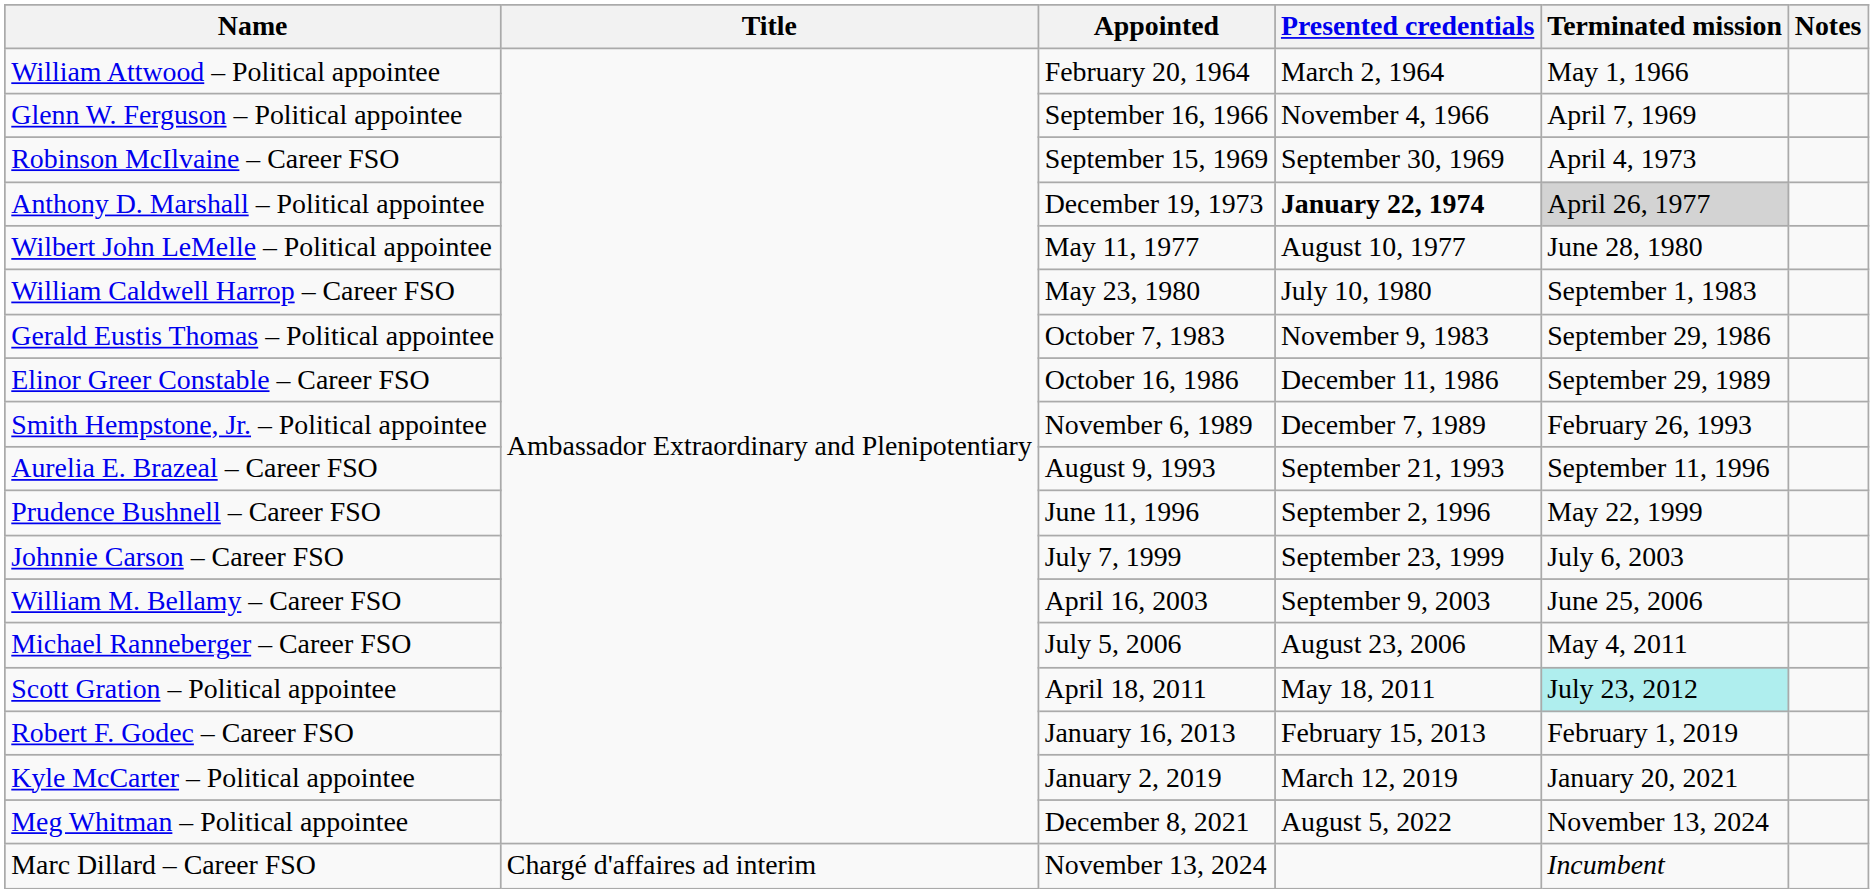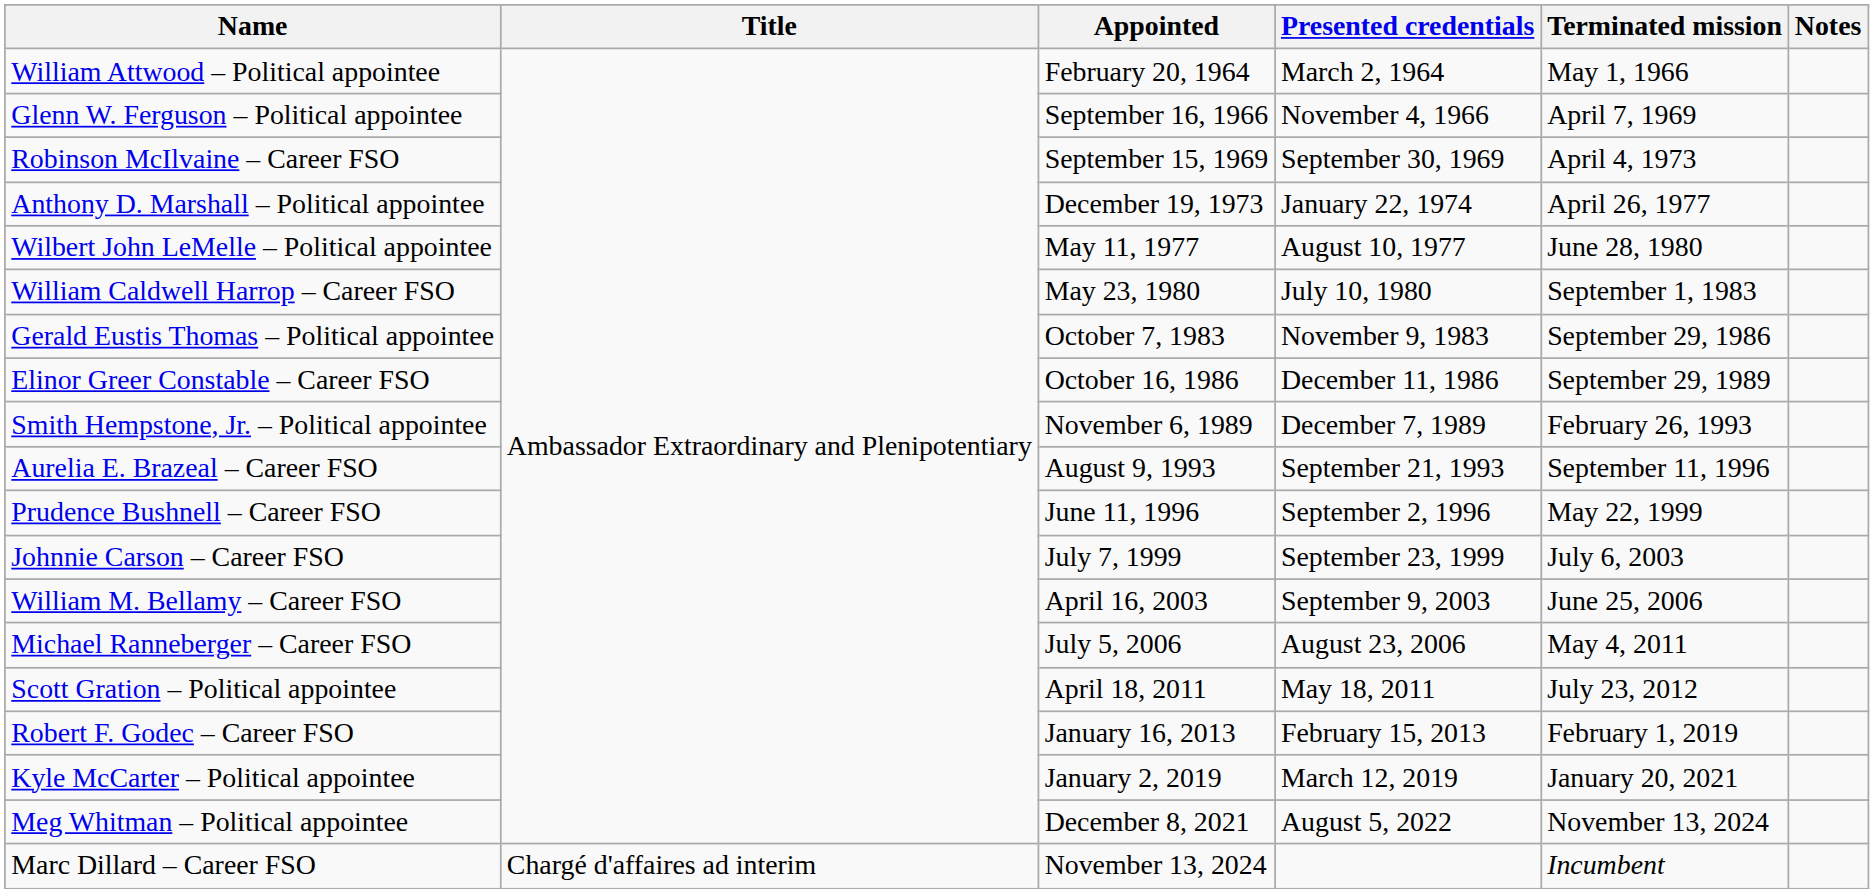(1383, 203) bold -> (1376, 203) normal
(1629, 203) lightgrey background -> (1629, 203) no background
(1623, 688) paleturquoise background -> (1623, 688) no background
